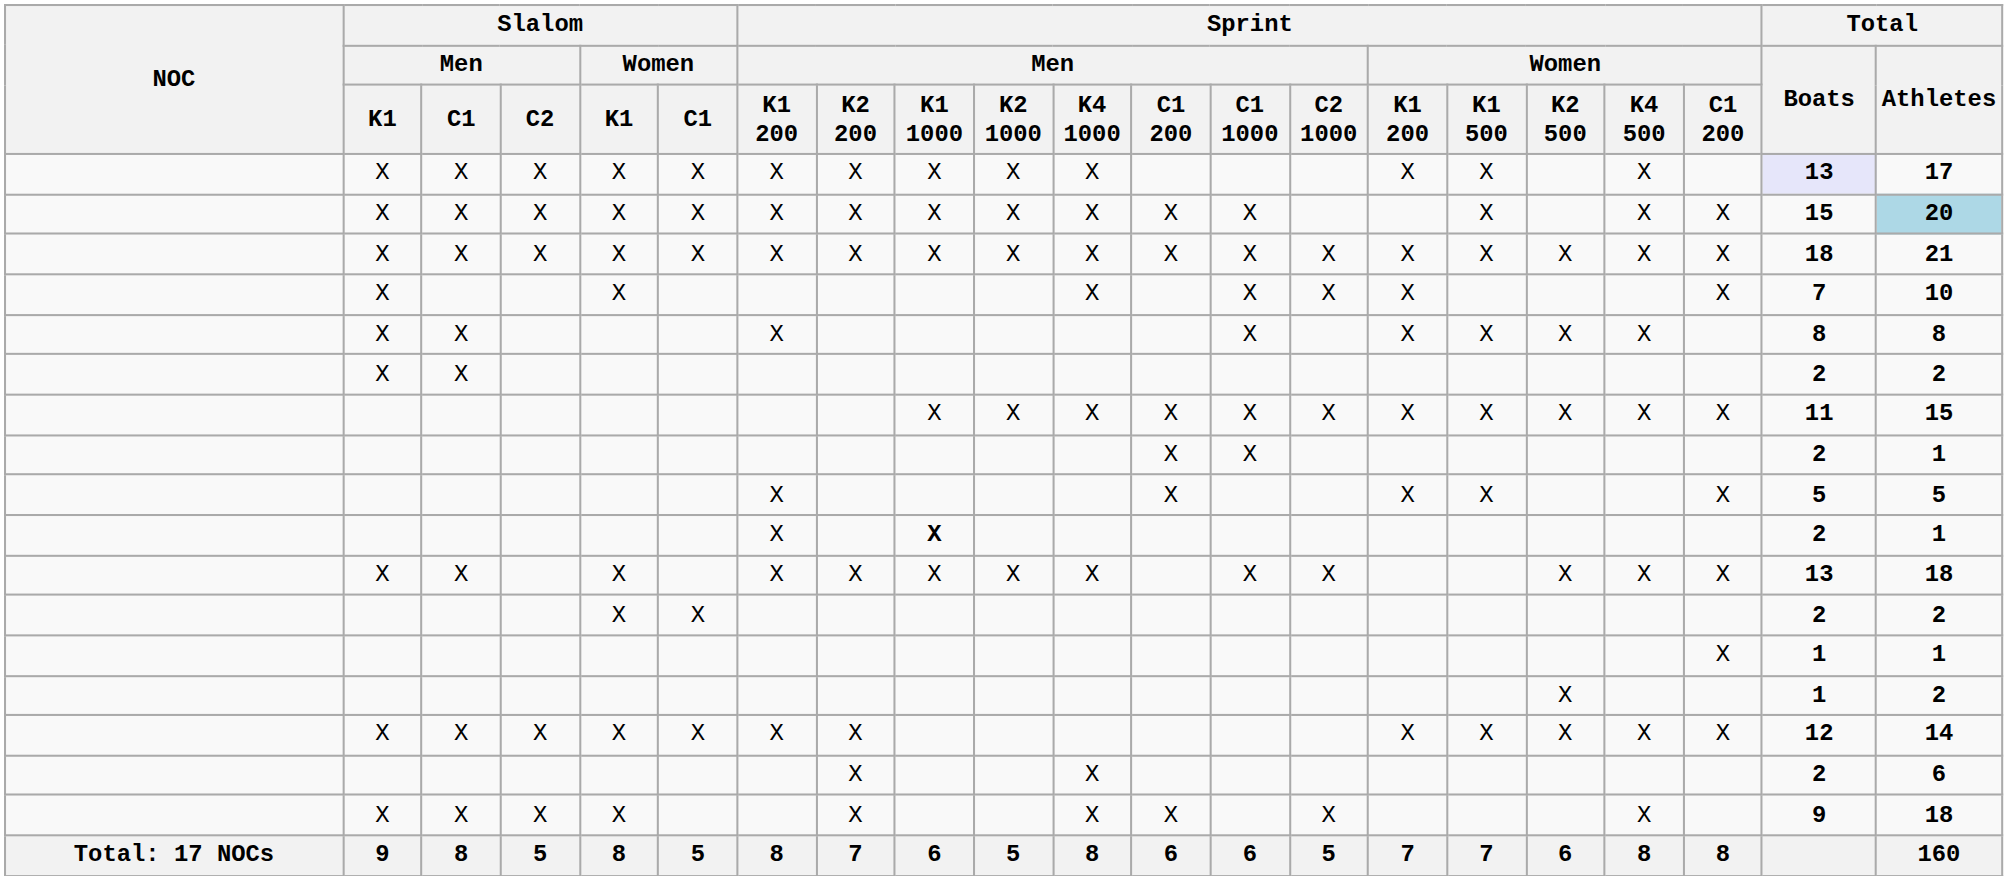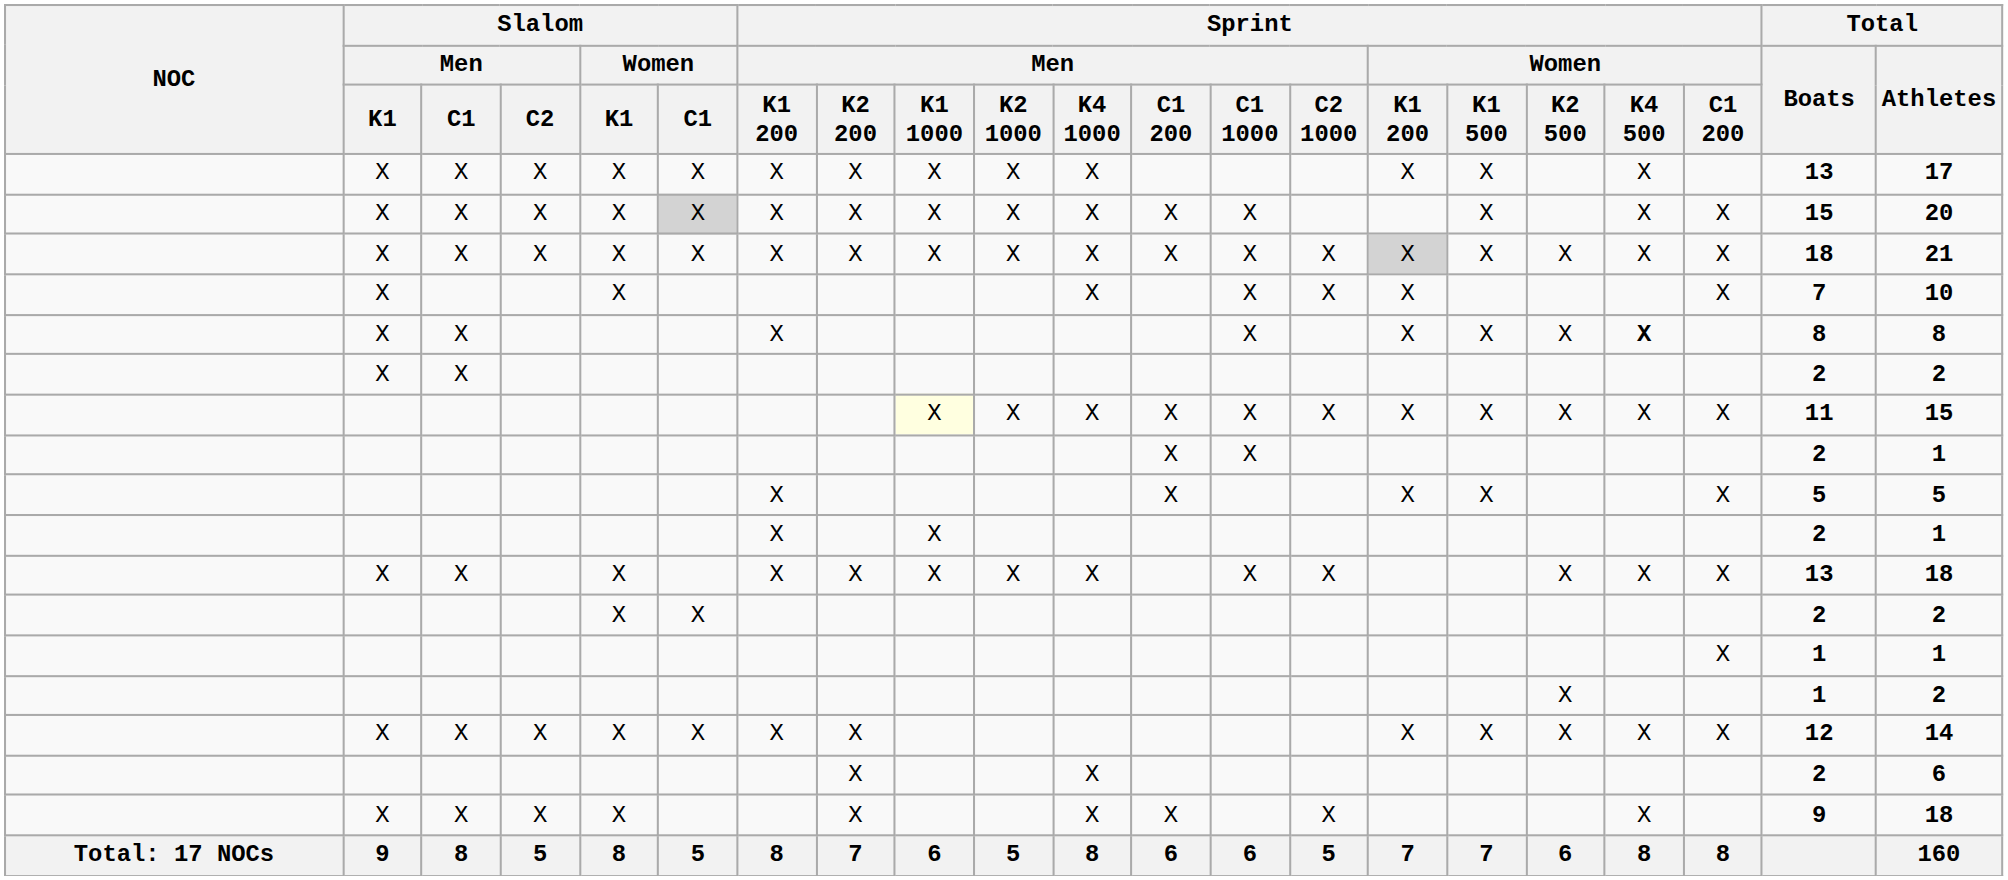(1819, 174) lavender background -> (1819, 174) no background
(698, 214) no background -> (698, 214) lightgrey background
(1939, 214) lightblue background -> (1939, 214) no background
(1408, 254) no background -> (1408, 254) lightgrey background
(1644, 334) normal -> (1644, 334) bold
(934, 414) no background -> (934, 414) lightyellow background
(934, 535) bold -> (934, 535) normal
